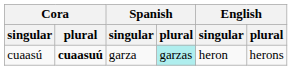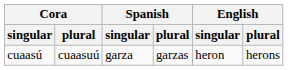(80, 55) bold -> (79, 55) normal
(176, 55) paleturquoise background -> (172, 55) no background
